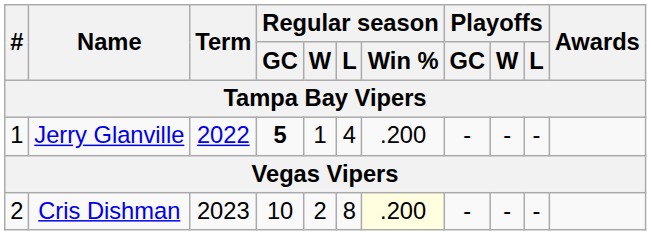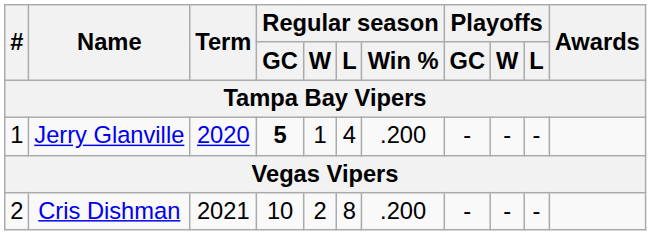(223, 135) 2022 -> (223, 135) 2020
(223, 211) 2023 -> (223, 211) 2021
(403, 211) lightyellow background -> (403, 211) no background
